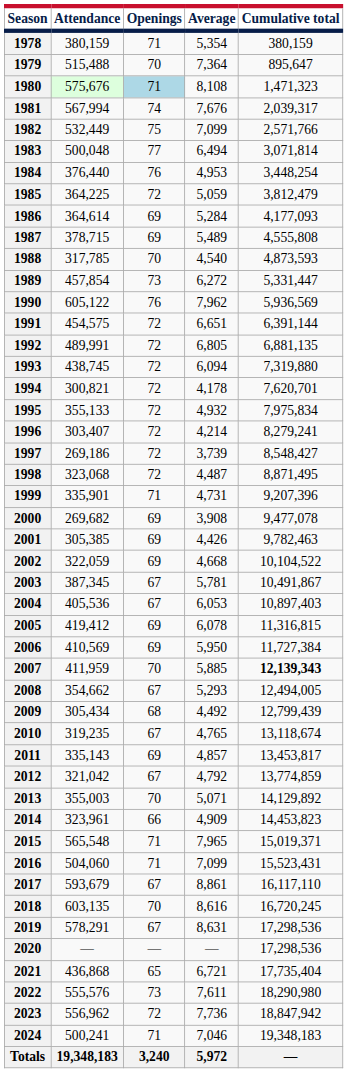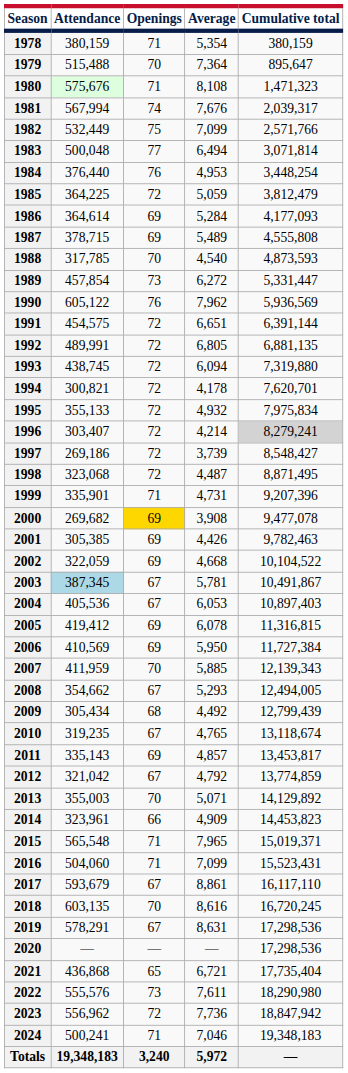(154, 86) lightblue background -> (154, 86) no background
(291, 431) no background -> (291, 431) lightgrey background
(154, 518) no background -> (154, 518) gold background
(87, 582) no background -> (87, 582) lightblue background
(291, 669) bold -> (291, 669) normal
